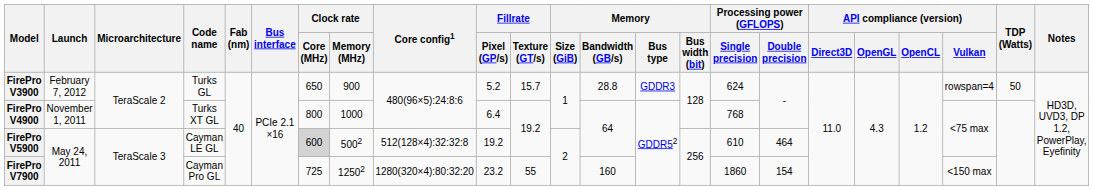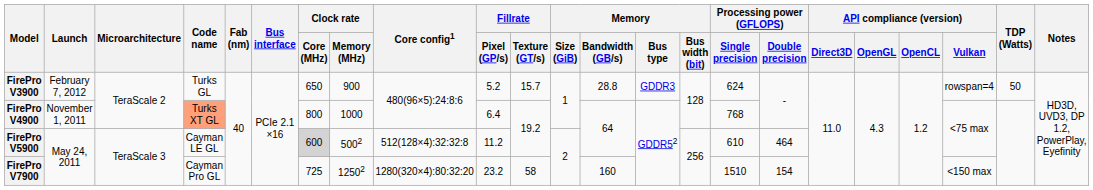(204, 114) no background -> (204, 114) lightsalmon background
(493, 143) 19.2 -> (493, 143) 11.2
(530, 171) 55 -> (530, 171) 58
(735, 171) 1860 -> (735, 171) 1510
